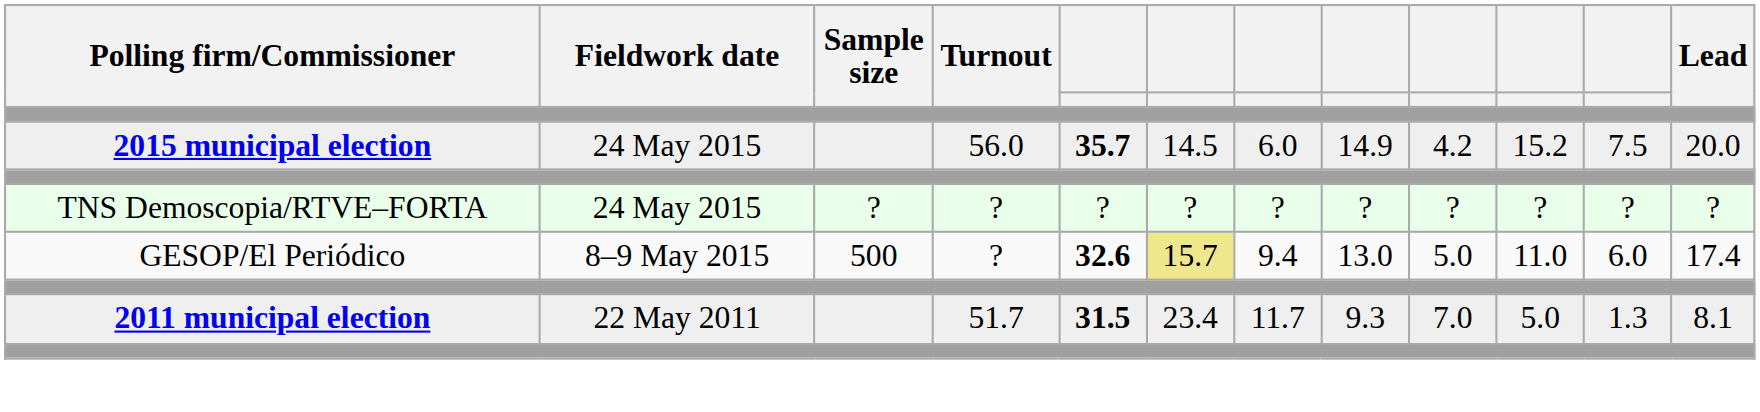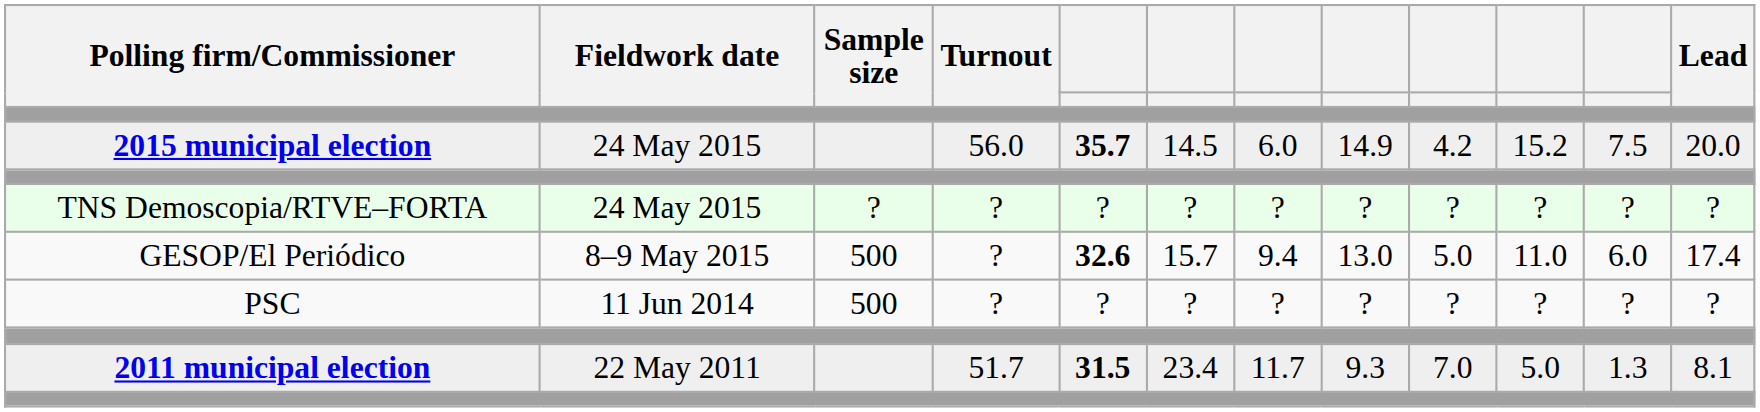(1190, 256) khaki background -> (1190, 256) no background
+ row: (272, 304)
